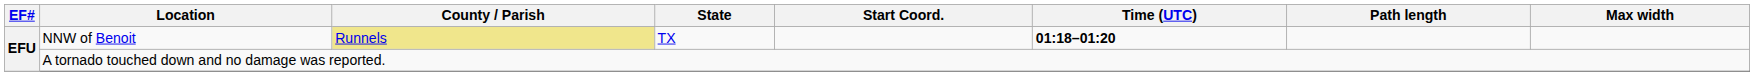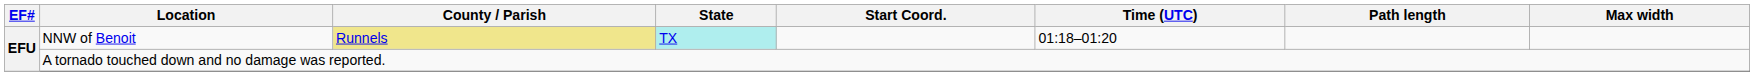(667, 37) no background -> (668, 37) paleturquoise background
(1076, 37) bold -> (1078, 37) normal
